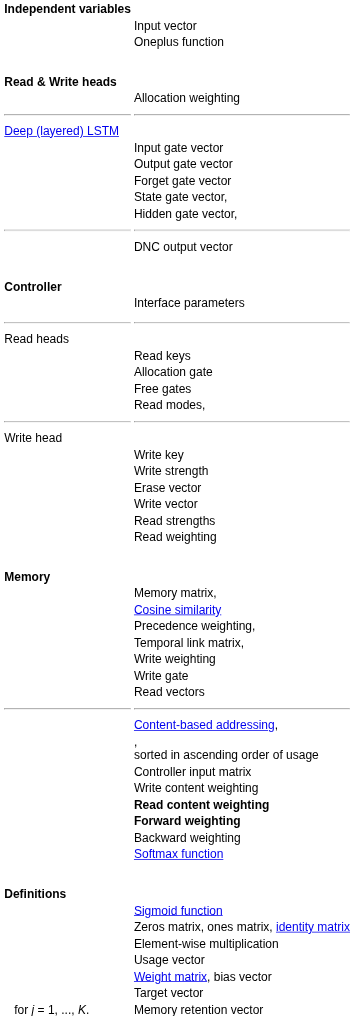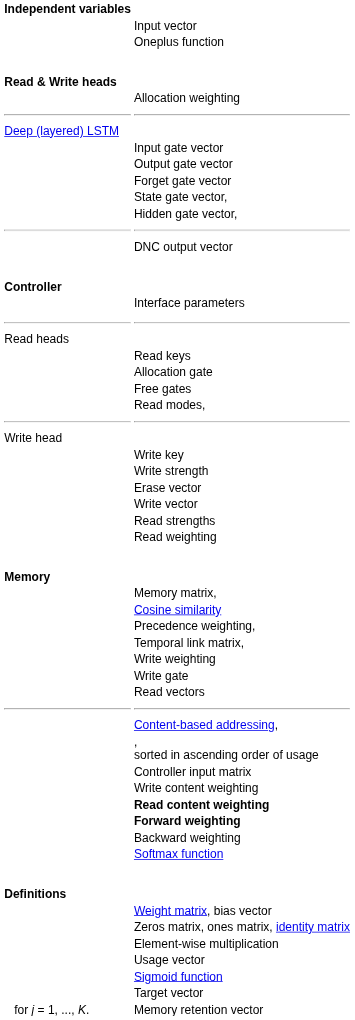(178, 910) Sigmoid function -> (203, 910) Weight matrix, bias vector
(203, 976) Weight matrix, bias vector -> (178, 976) Sigmoid function
